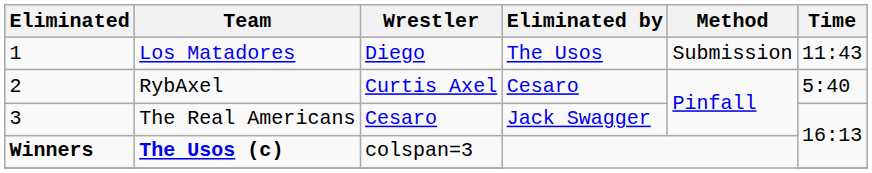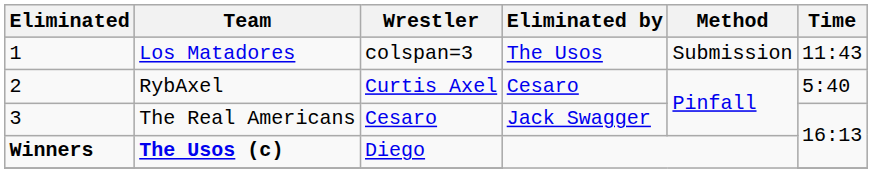(395, 54) Diego -> (419, 54) colspan=3
(419, 152) colspan=3 -> (395, 152) Diego
